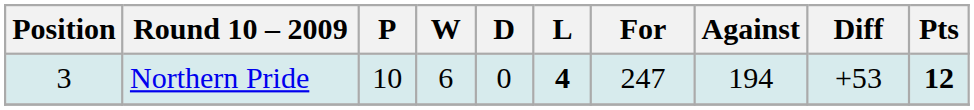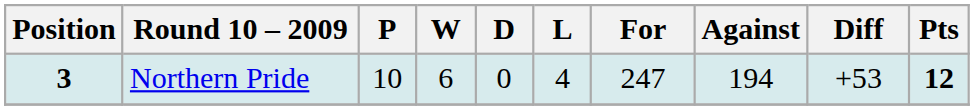(64, 78) normal -> (64, 78) bold
(563, 78) bold -> (563, 78) normal
